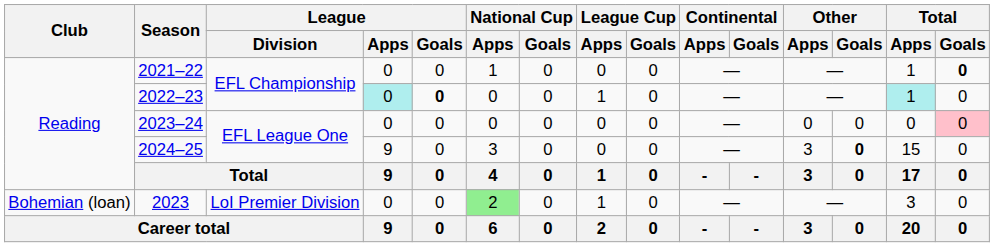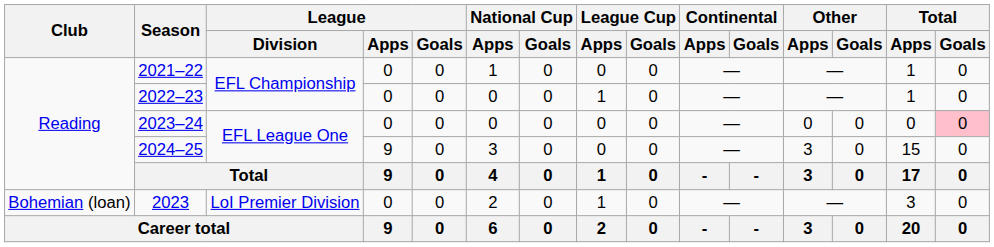(963, 70) bold -> (963, 70) normal
(388, 96) paleturquoise background -> (388, 96) no background
(440, 96) bold -> (440, 96) normal
(911, 96) paleturquoise background -> (911, 96) no background
(859, 149) bold -> (859, 149) normal
(493, 202) lightgreen background -> (493, 202) no background
